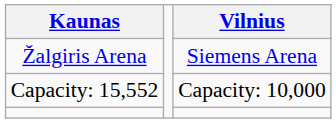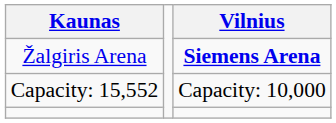(252, 55) normal -> (252, 55) bold
